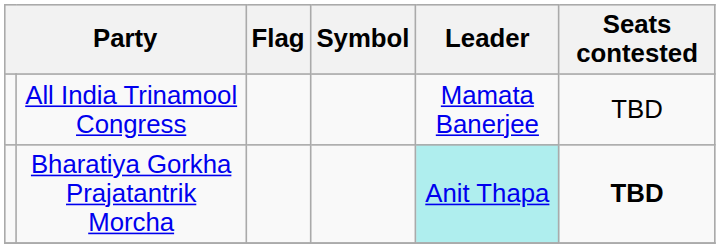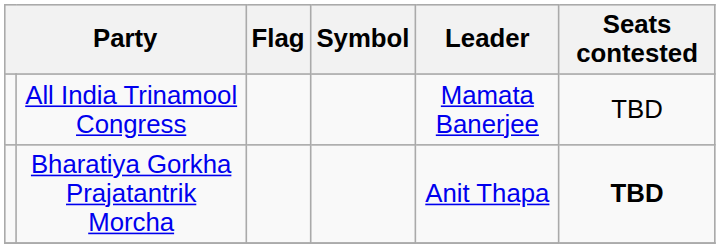(487, 193) paleturquoise background -> (487, 193) no background
